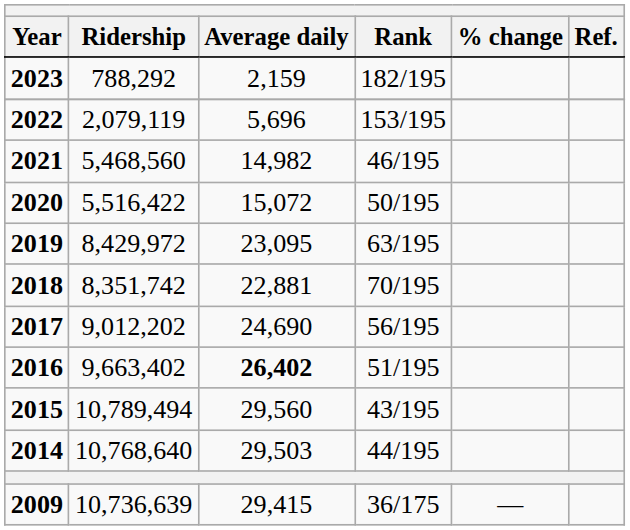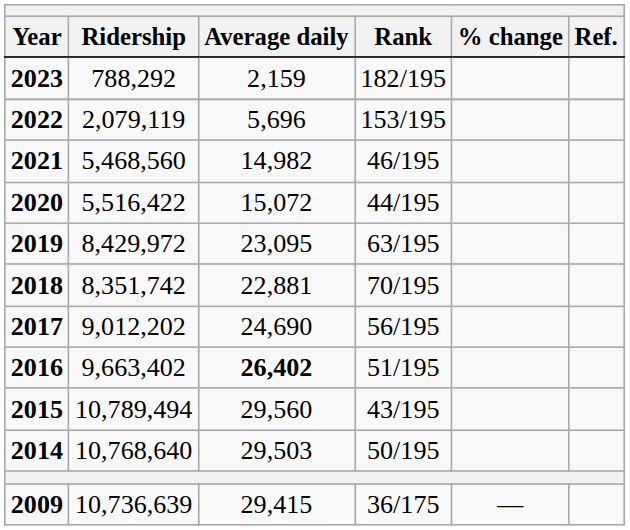(403, 202) 50/195 -> (403, 202) 44/195
(403, 450) 44/195 -> (403, 450) 50/195
